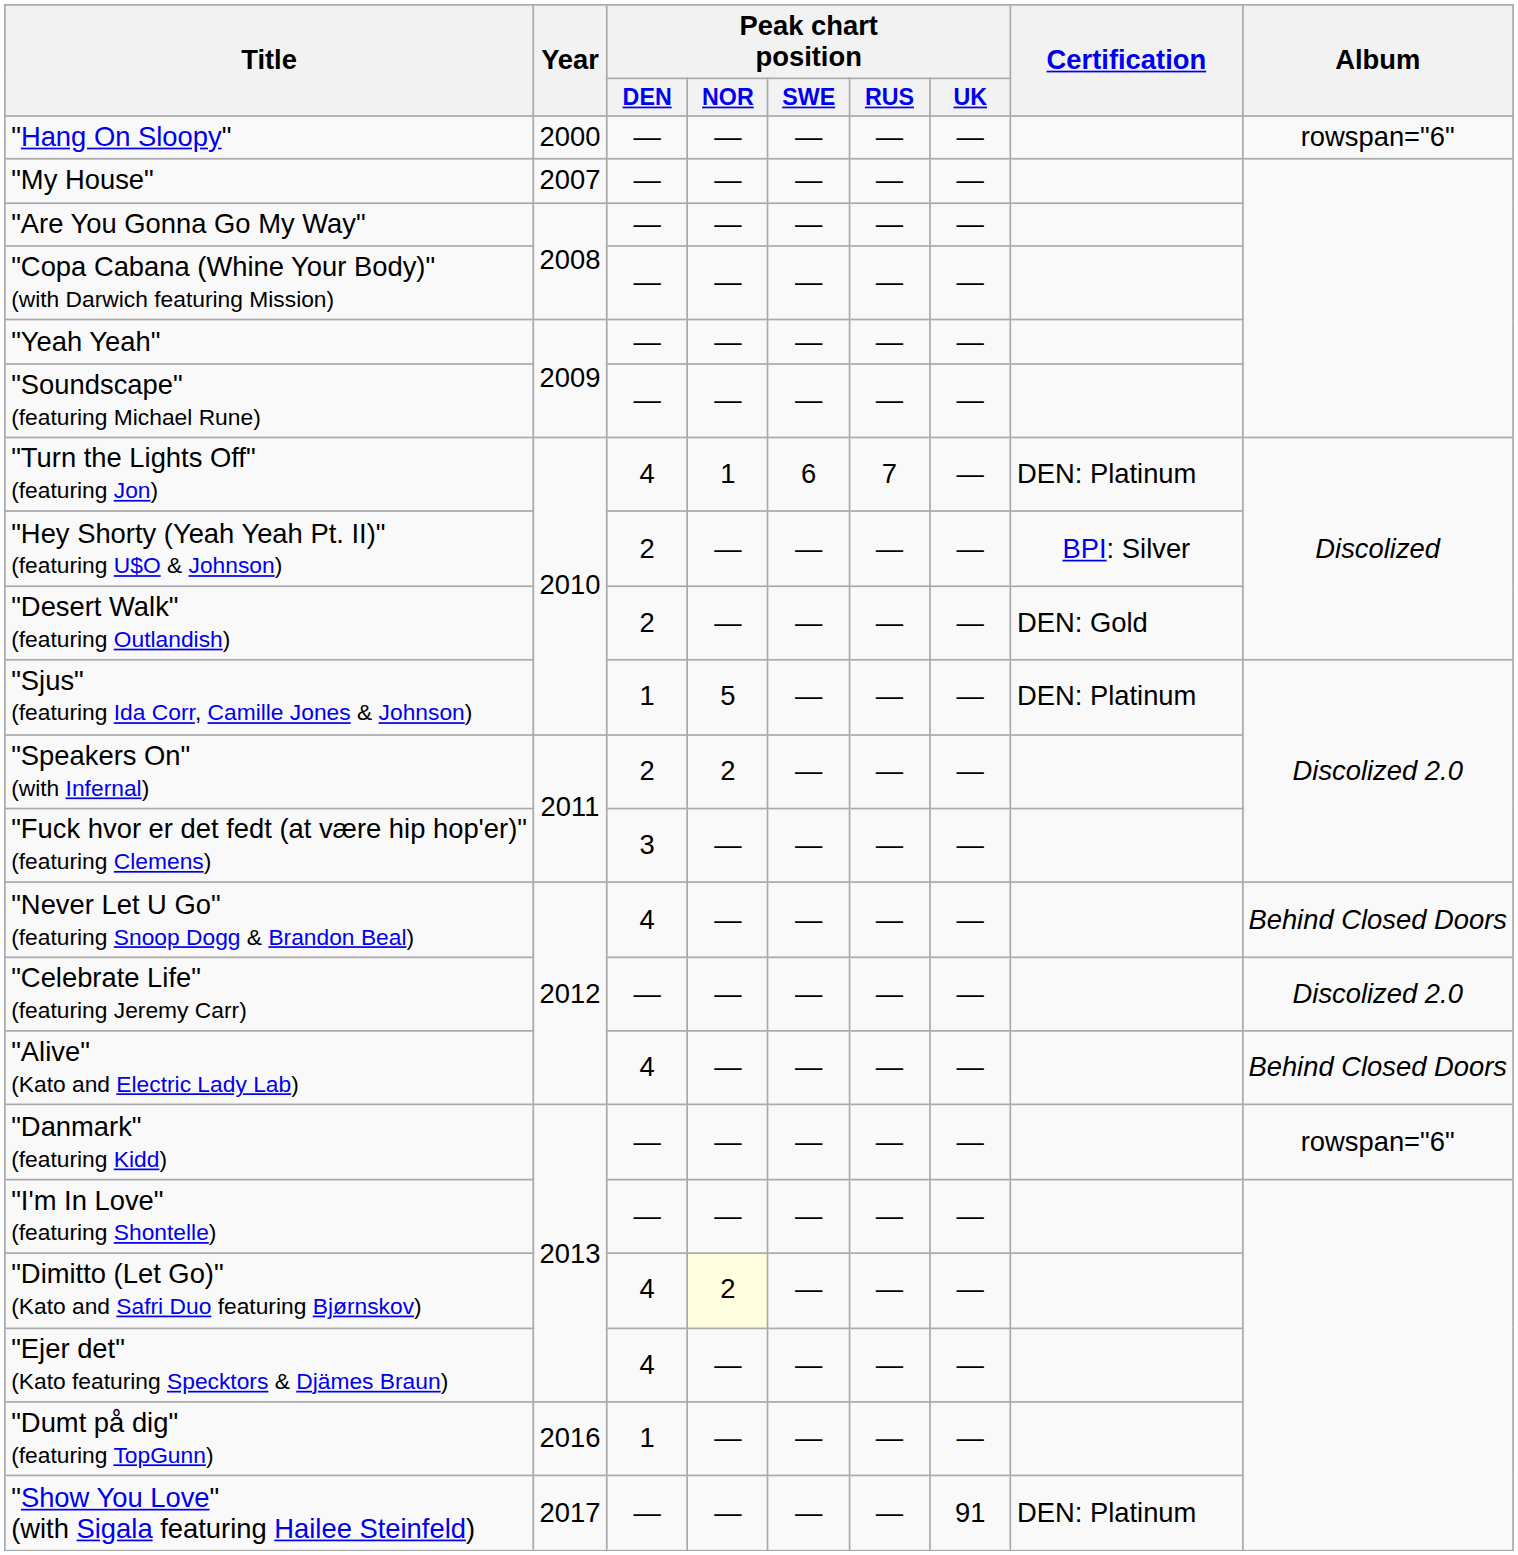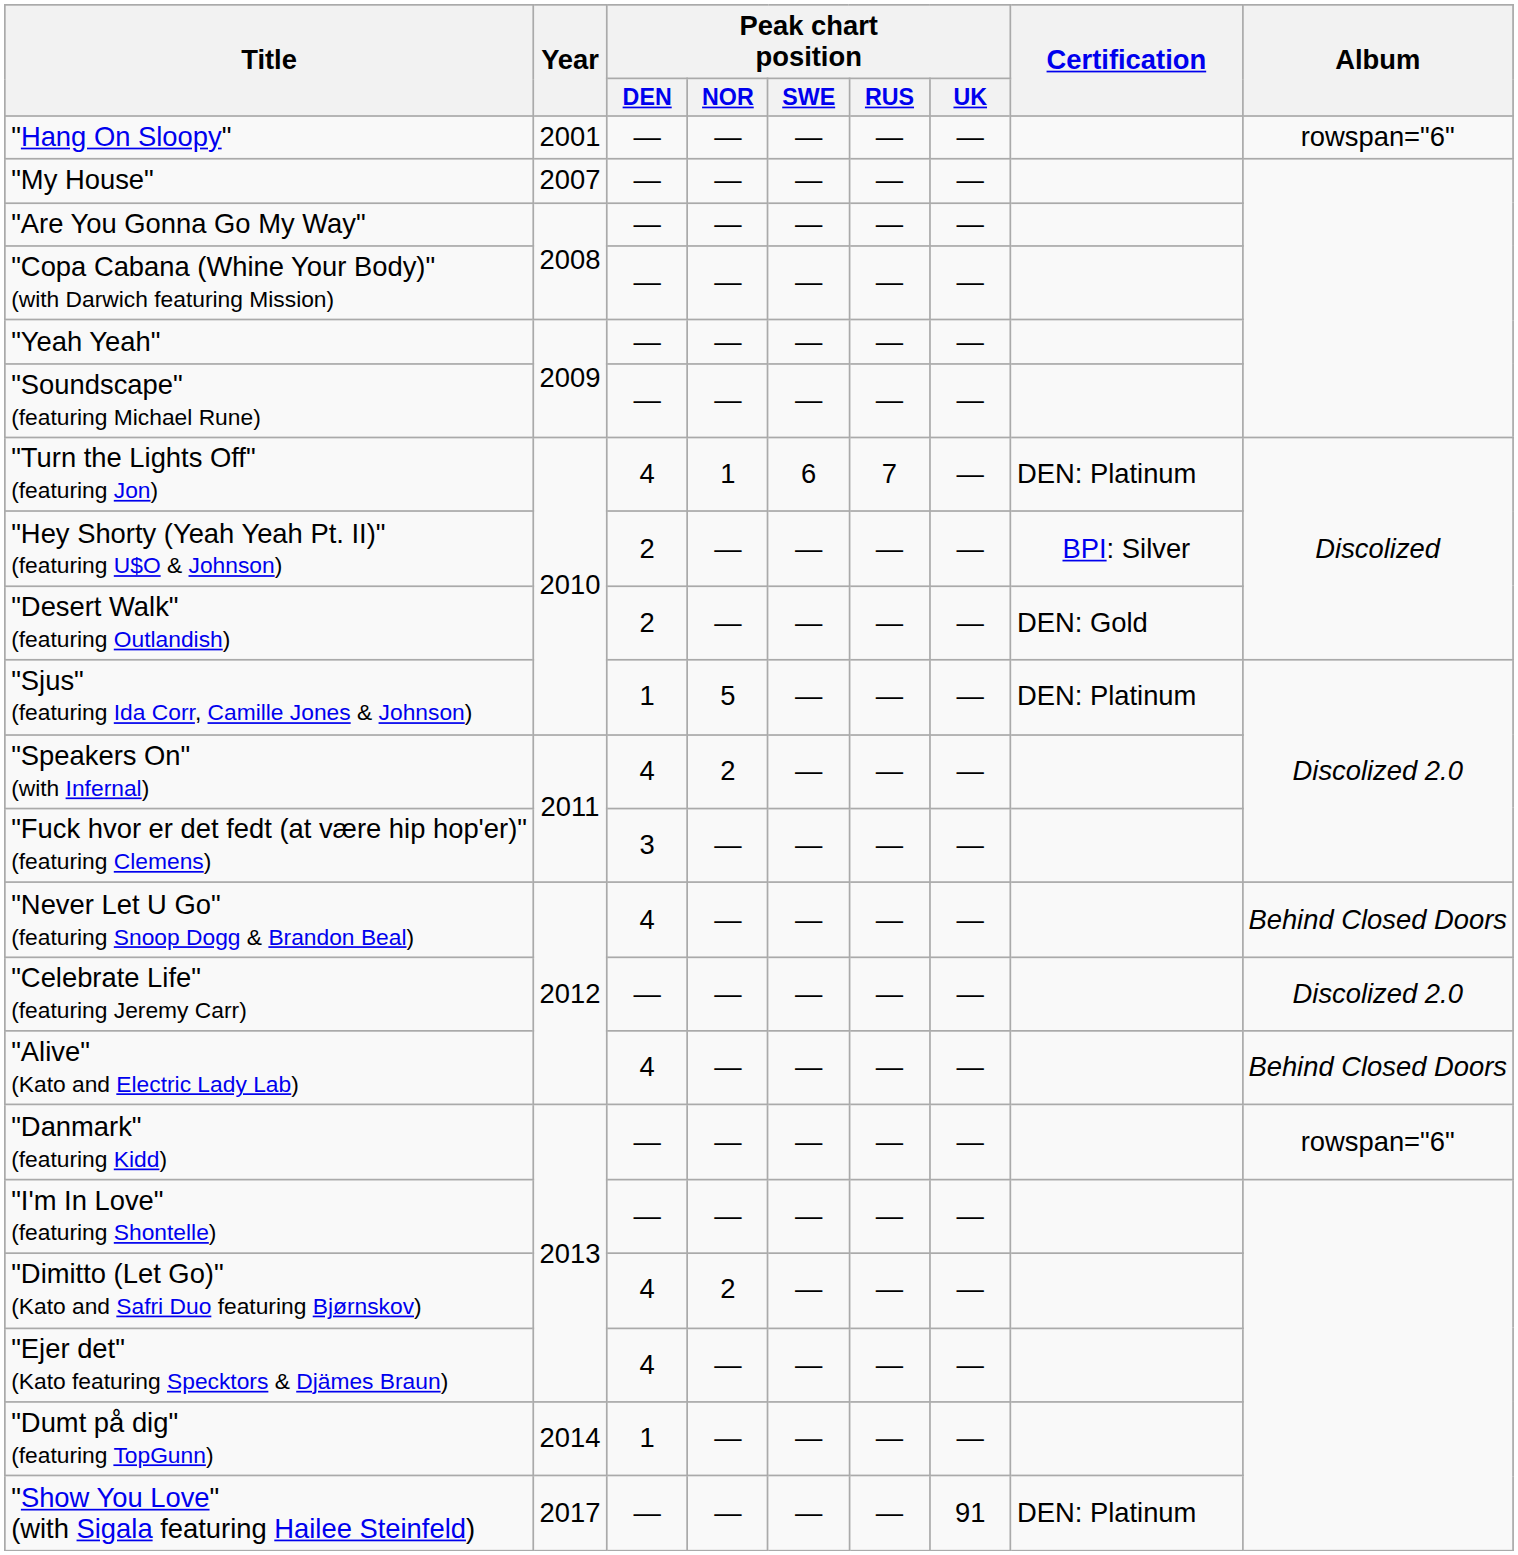(570, 137) 2000 -> (570, 137) 2001
(647, 771) 2 -> (647, 771) 4
(728, 1290) lightyellow background -> (728, 1290) no background
(570, 1438) 2016 -> (570, 1438) 2014
